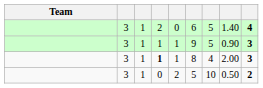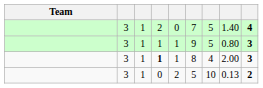(194, 28) 6 -> (194, 28) 7
(230, 43) 0.90 -> (230, 43) 0.80
(230, 75) 0.50 -> (230, 75) 0.13
